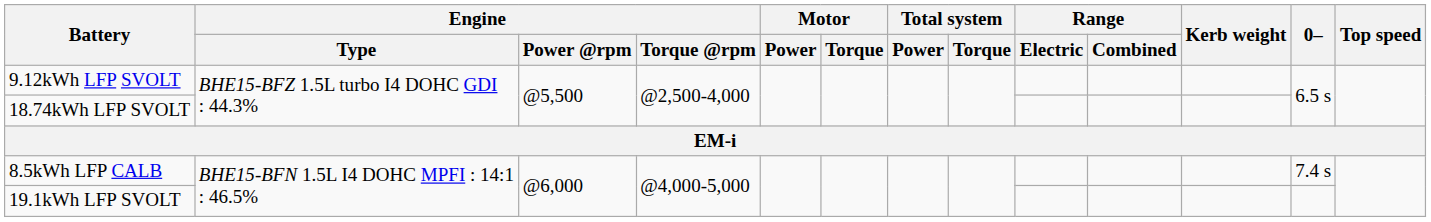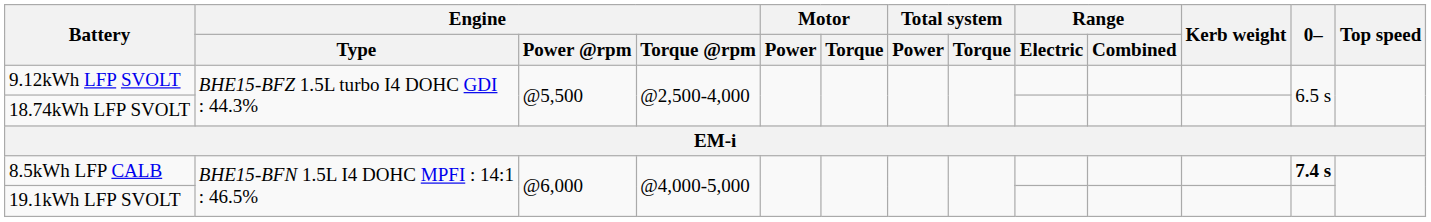(1313, 170) normal -> (1313, 170) bold
